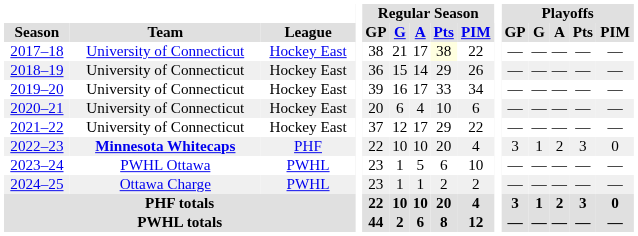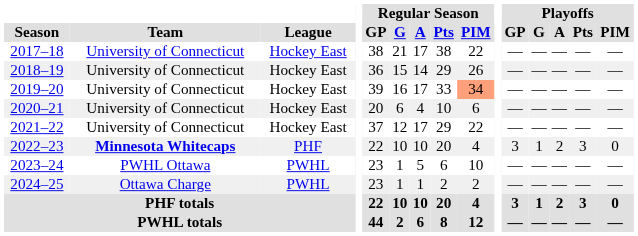(444, 51) lightyellow background -> (444, 51) no background
(476, 89) no background -> (476, 89) lightsalmon background
